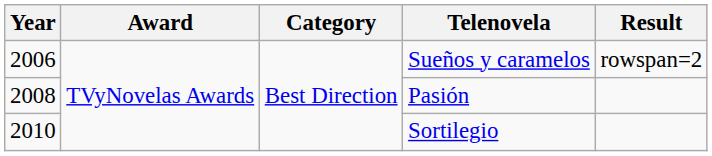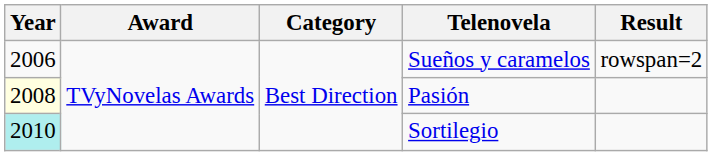(33, 95) no background -> (33, 95) lightyellow background
(33, 131) no background -> (33, 131) paleturquoise background
